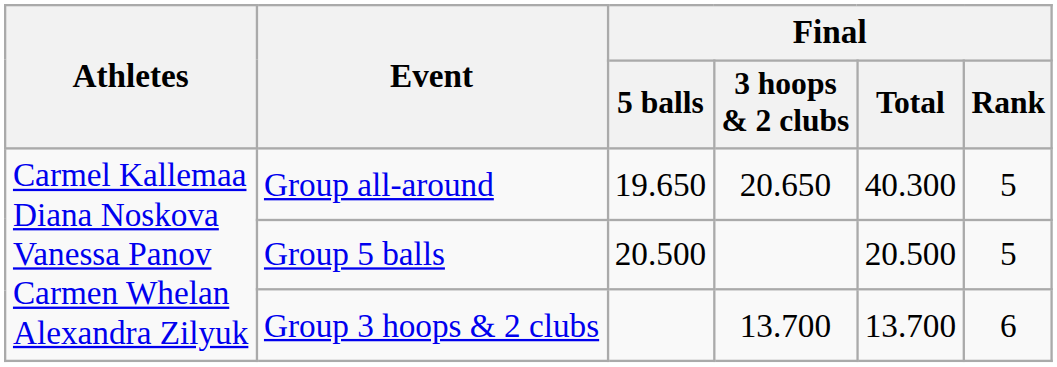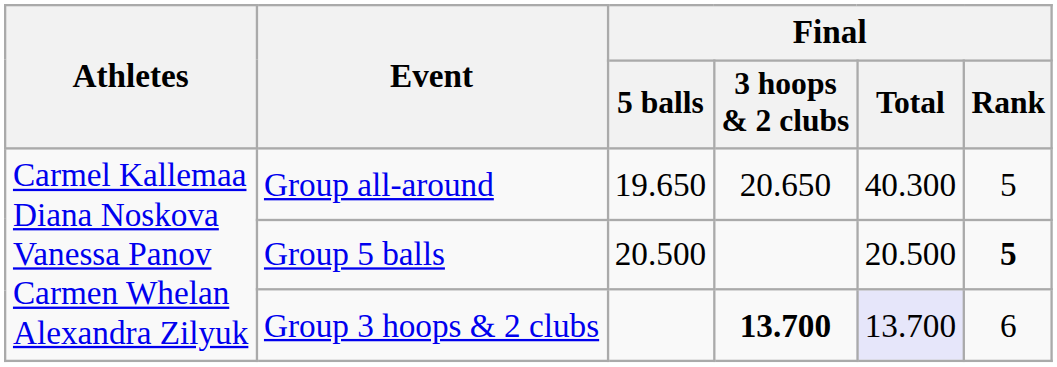(1008, 254) normal -> (1008, 254) bold
(785, 325) normal -> (785, 325) bold
(910, 325) no background -> (910, 325) lavender background
